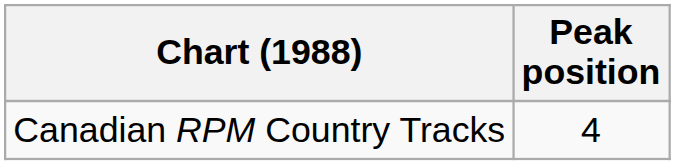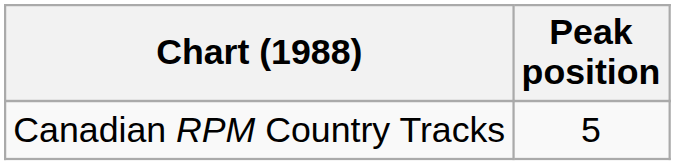(591, 129) 4 -> (591, 129) 5
